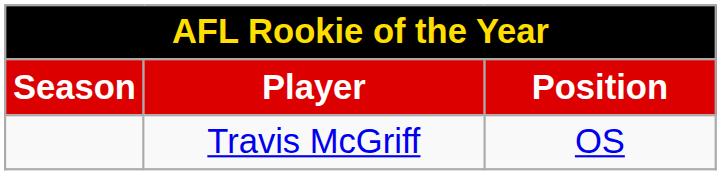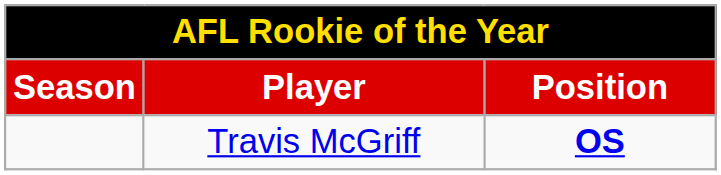(600, 141) normal -> (600, 141) bold
